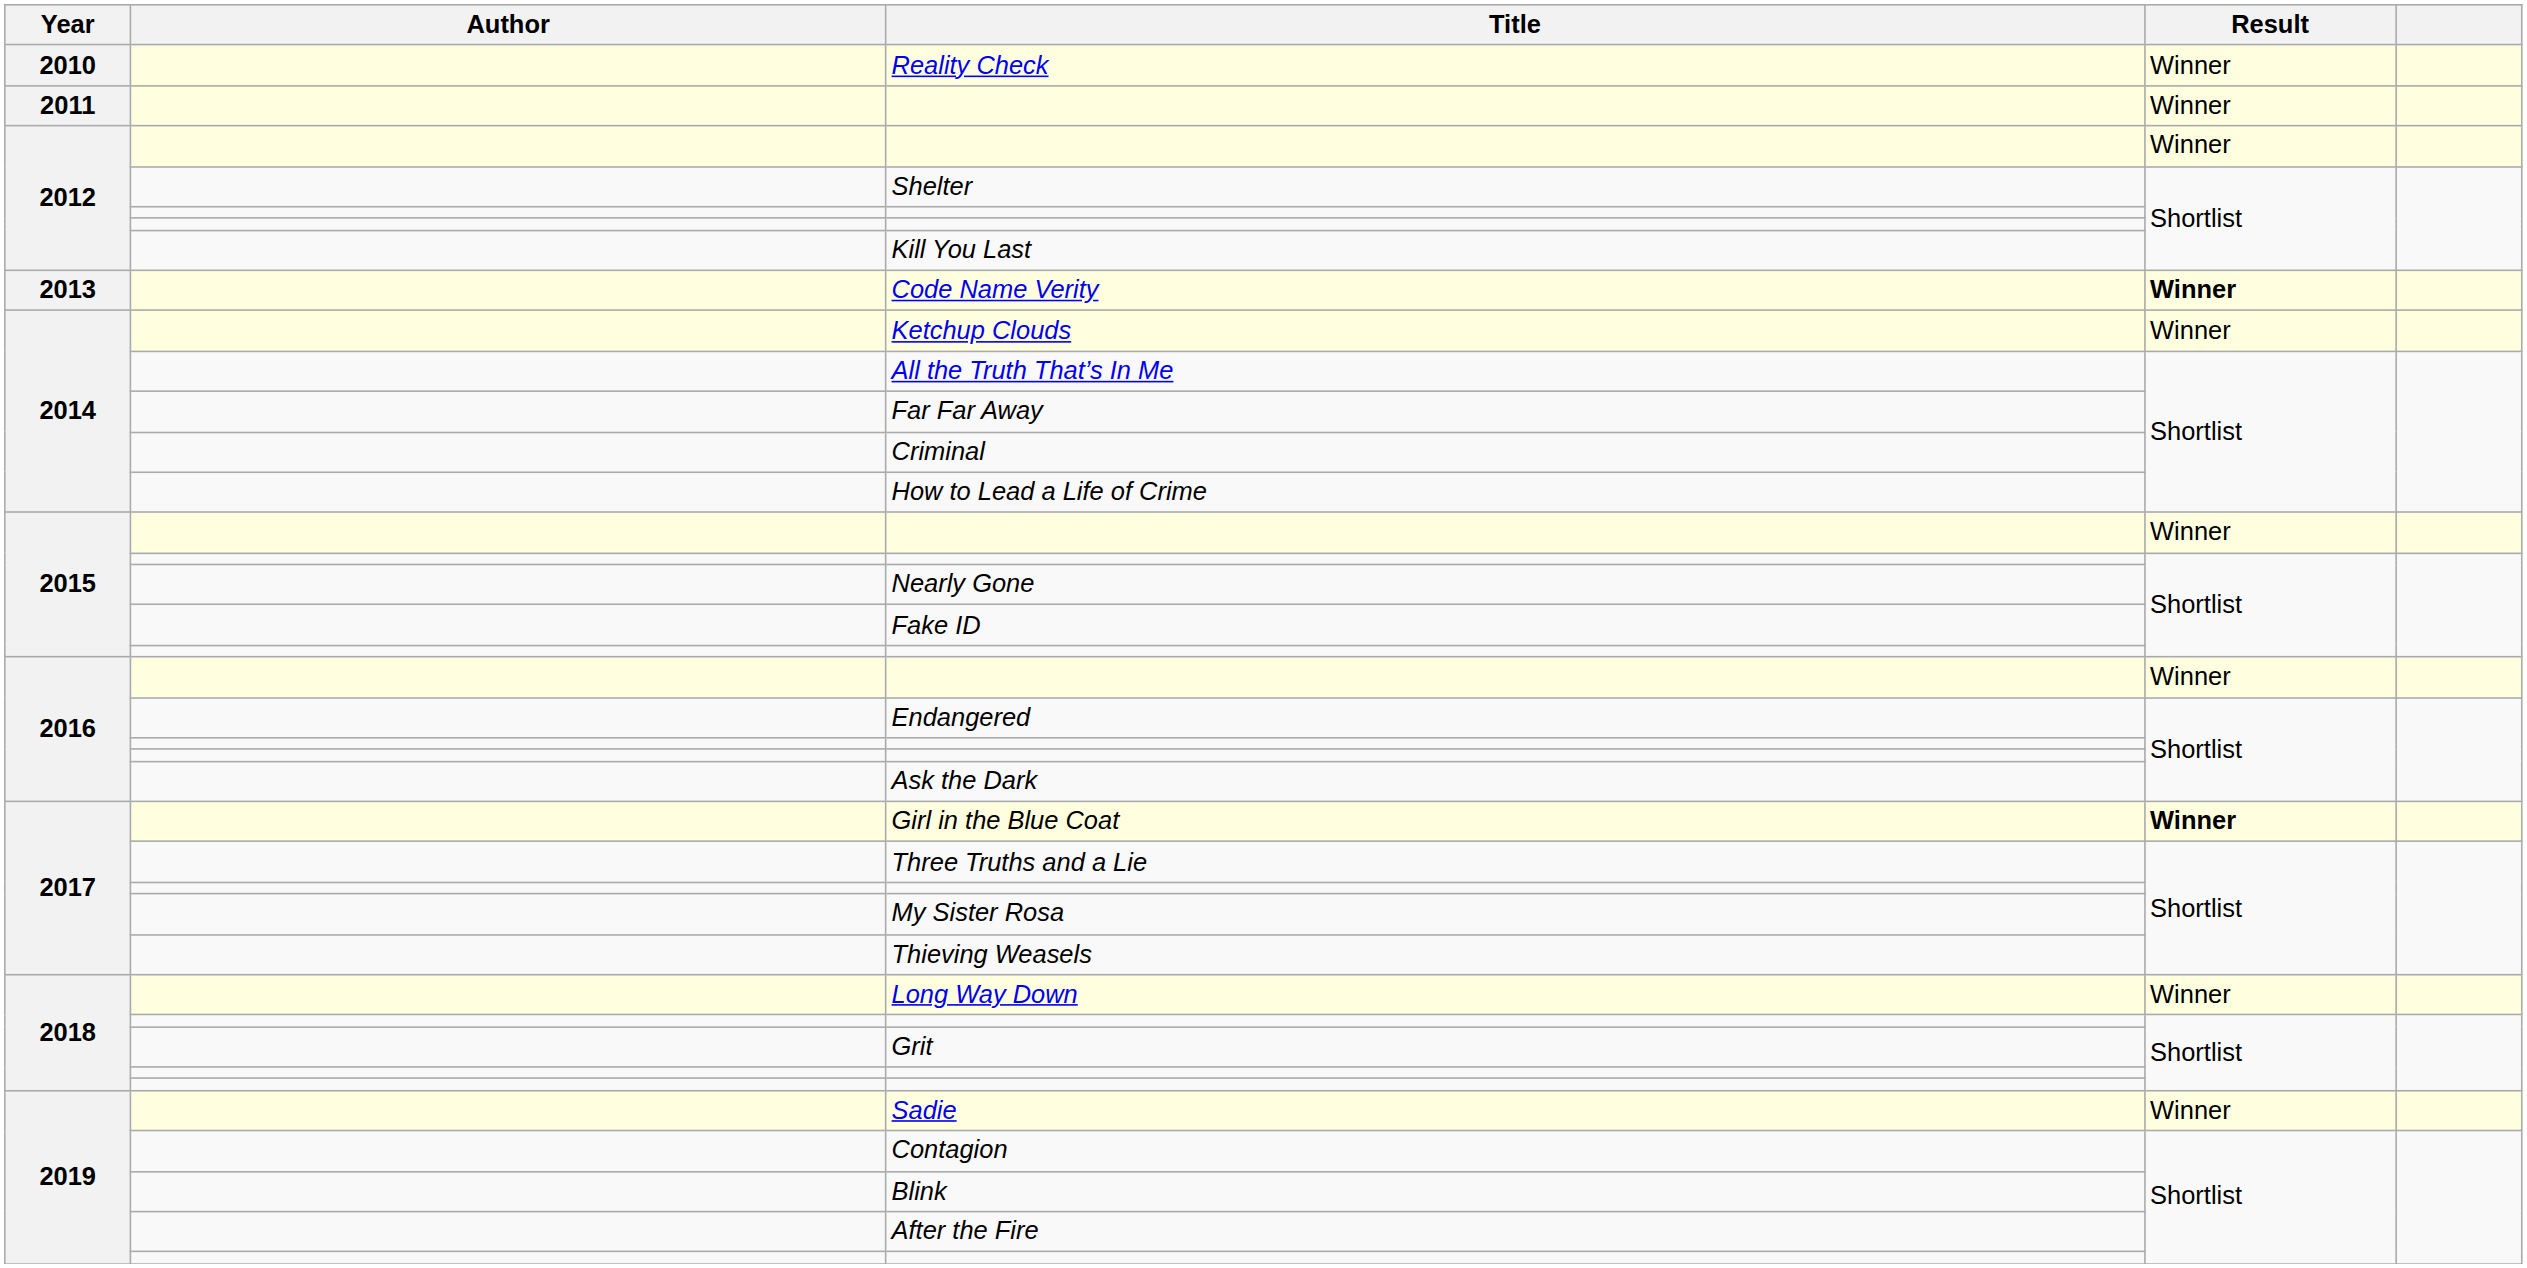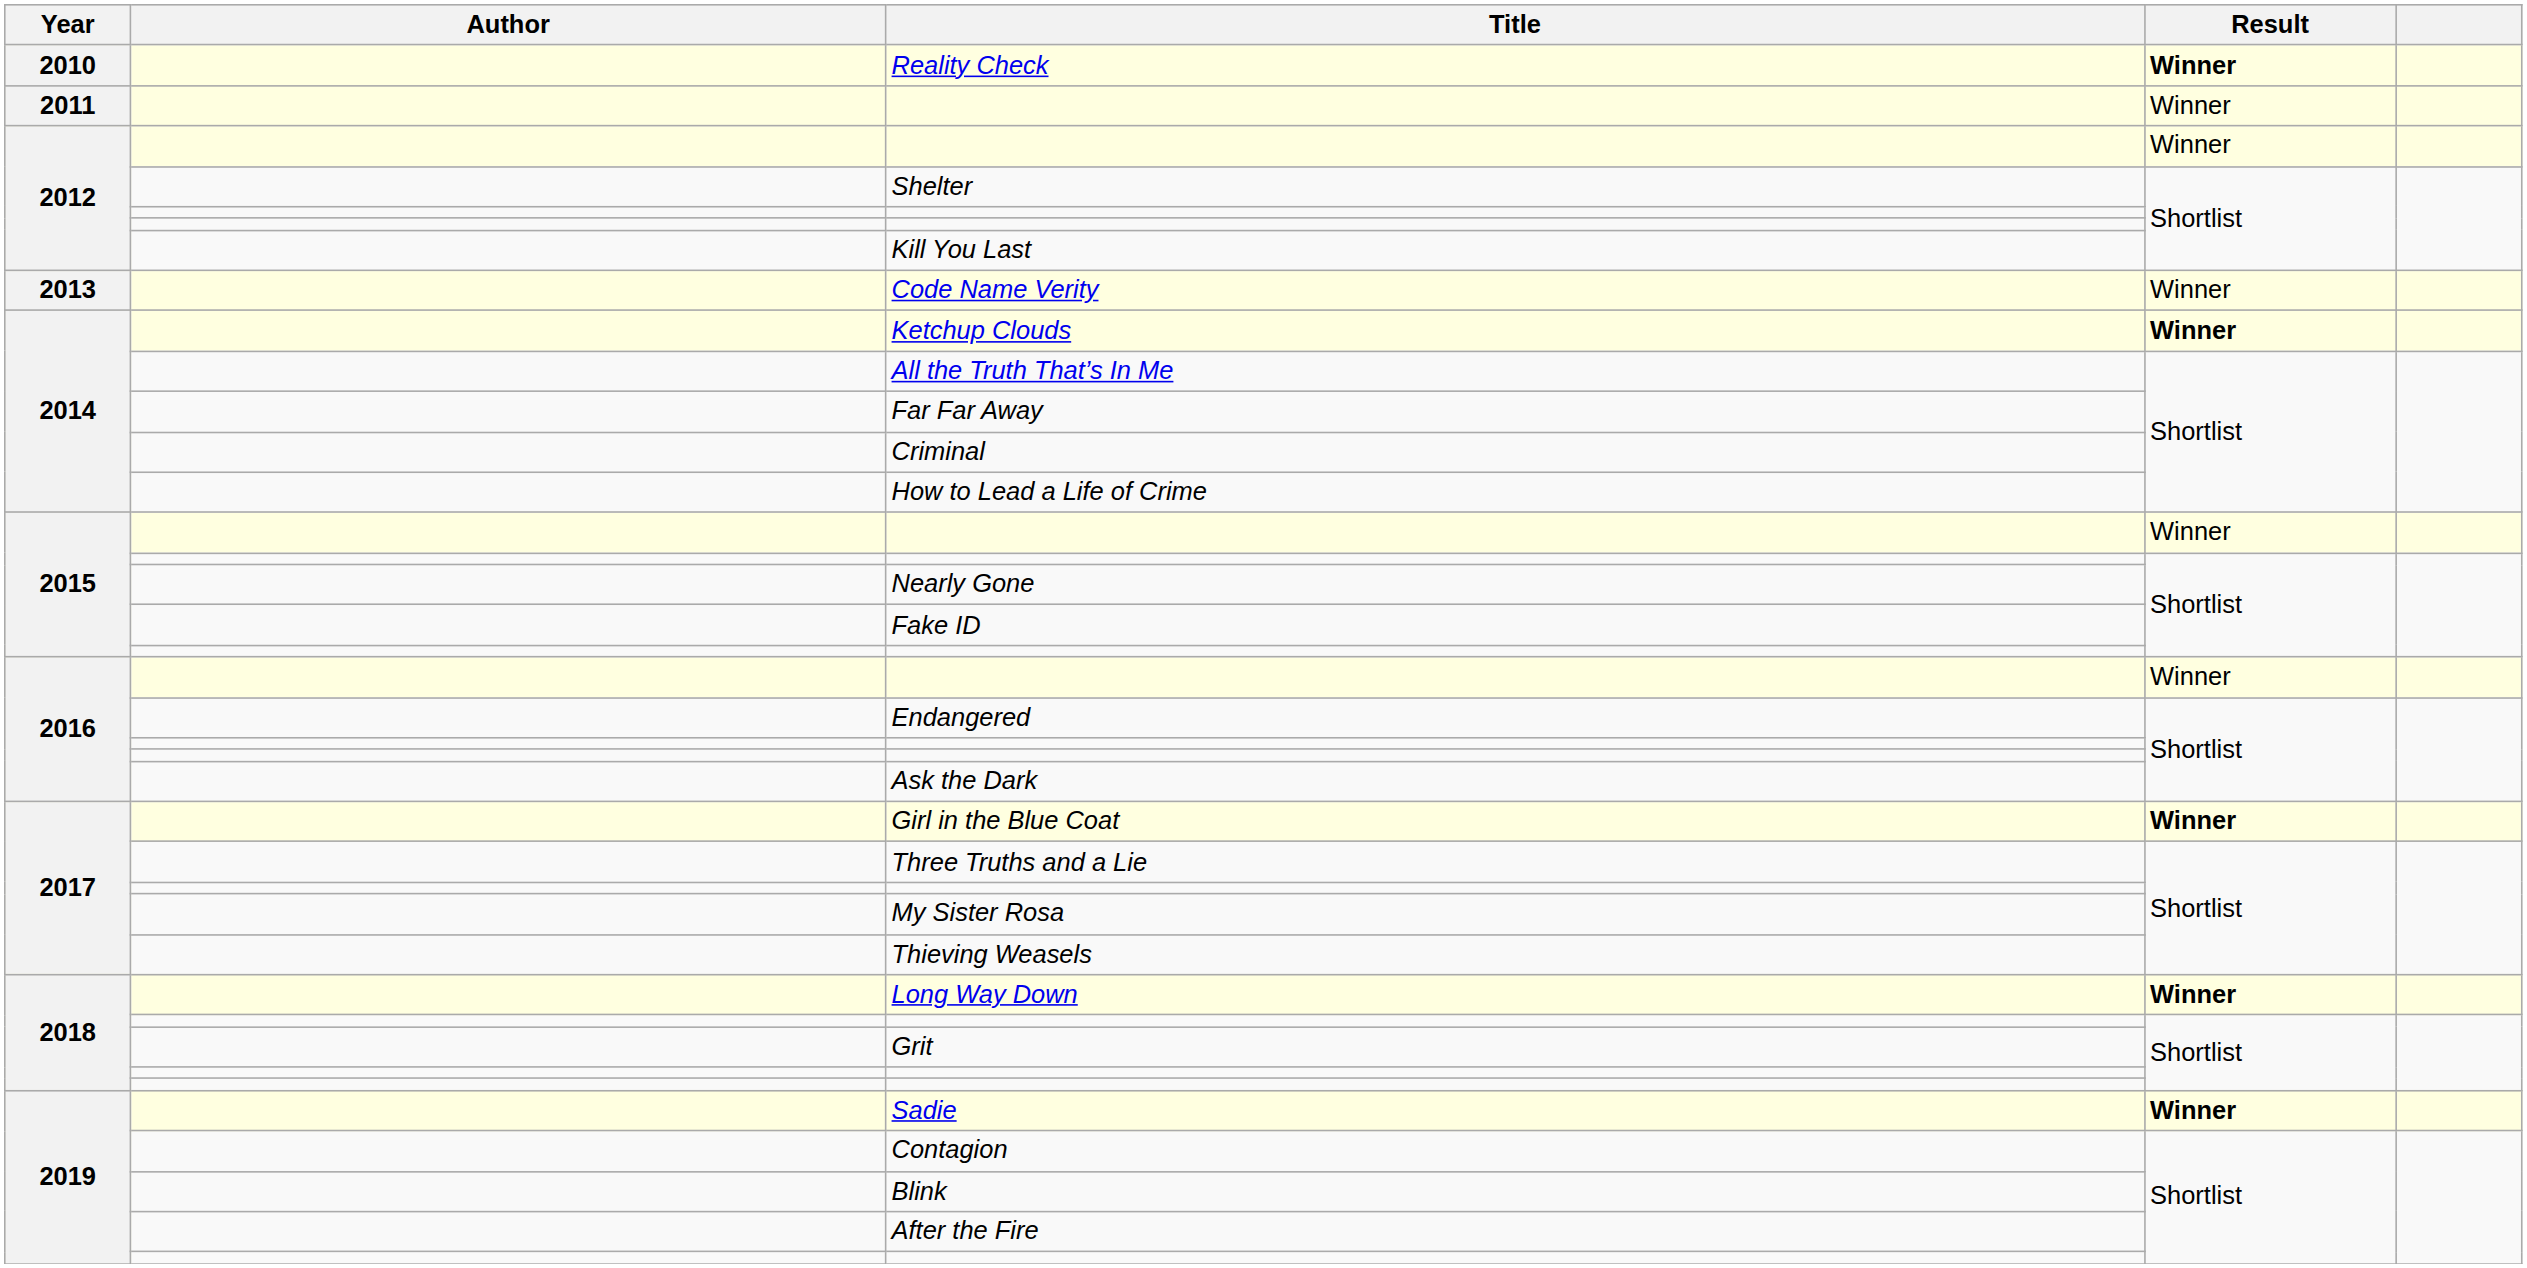(2190, 65) normal -> (2193, 65) bold
(2193, 290) bold -> (2190, 290) normal
(2190, 330) normal -> (2193, 330) bold
(2190, 994) normal -> (2193, 994) bold
(2190, 1110) normal -> (2193, 1110) bold
